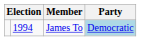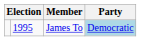(23, 28) 1994 -> (23, 28) 1995
